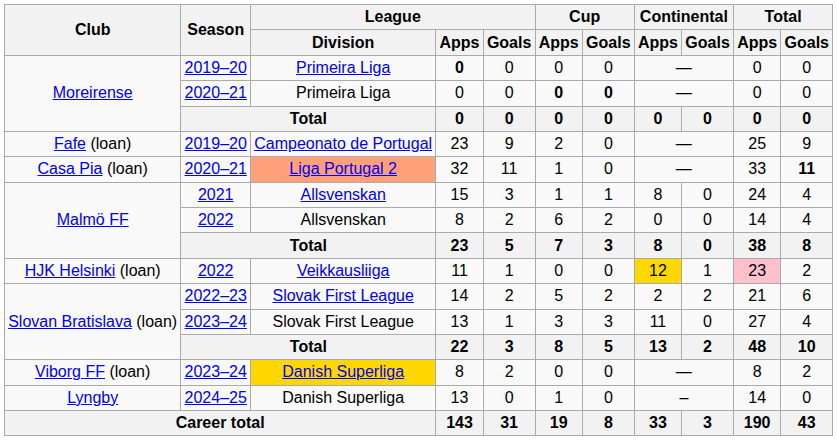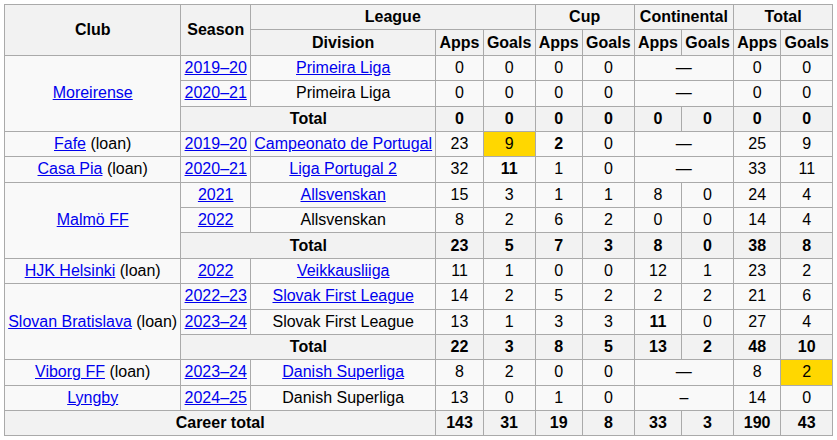(460, 67) bold -> (460, 67) normal
(559, 93) bold -> (559, 93) normal
(608, 93) bold -> (608, 93) normal
(509, 144) no background -> (509, 144) gold background
(559, 144) normal -> (559, 144) bold
(343, 169) lightsalmon background -> (343, 169) no background
(509, 169) normal -> (509, 169) bold
(807, 169) bold -> (807, 169) normal
(658, 270) gold background -> (658, 270) no background
(757, 270) pink background -> (757, 270) no background
(658, 321) normal -> (658, 321) bold
(343, 372) gold background -> (343, 372) no background
(807, 372) no background -> (807, 372) gold background
